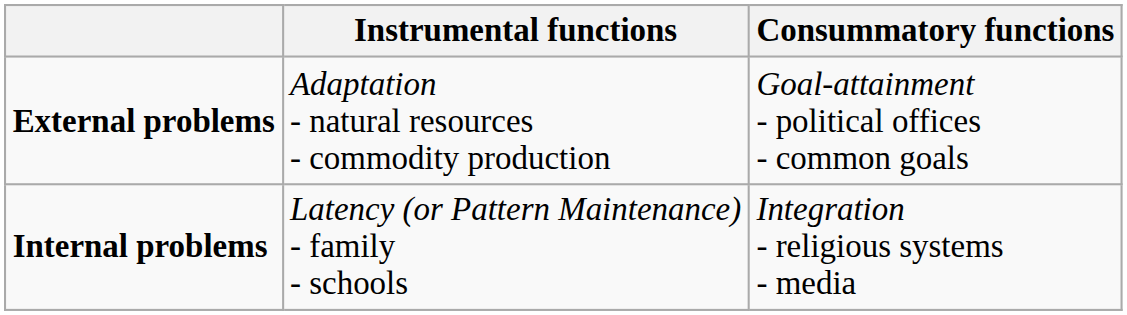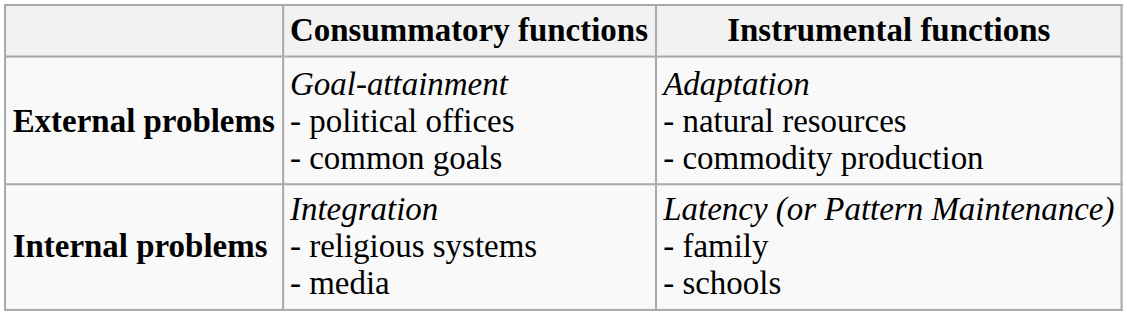columns swapped: (516, 30) <-> (935, 30)
